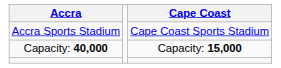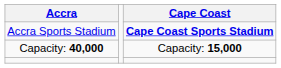(200, 31) normal -> (200, 31) bold
